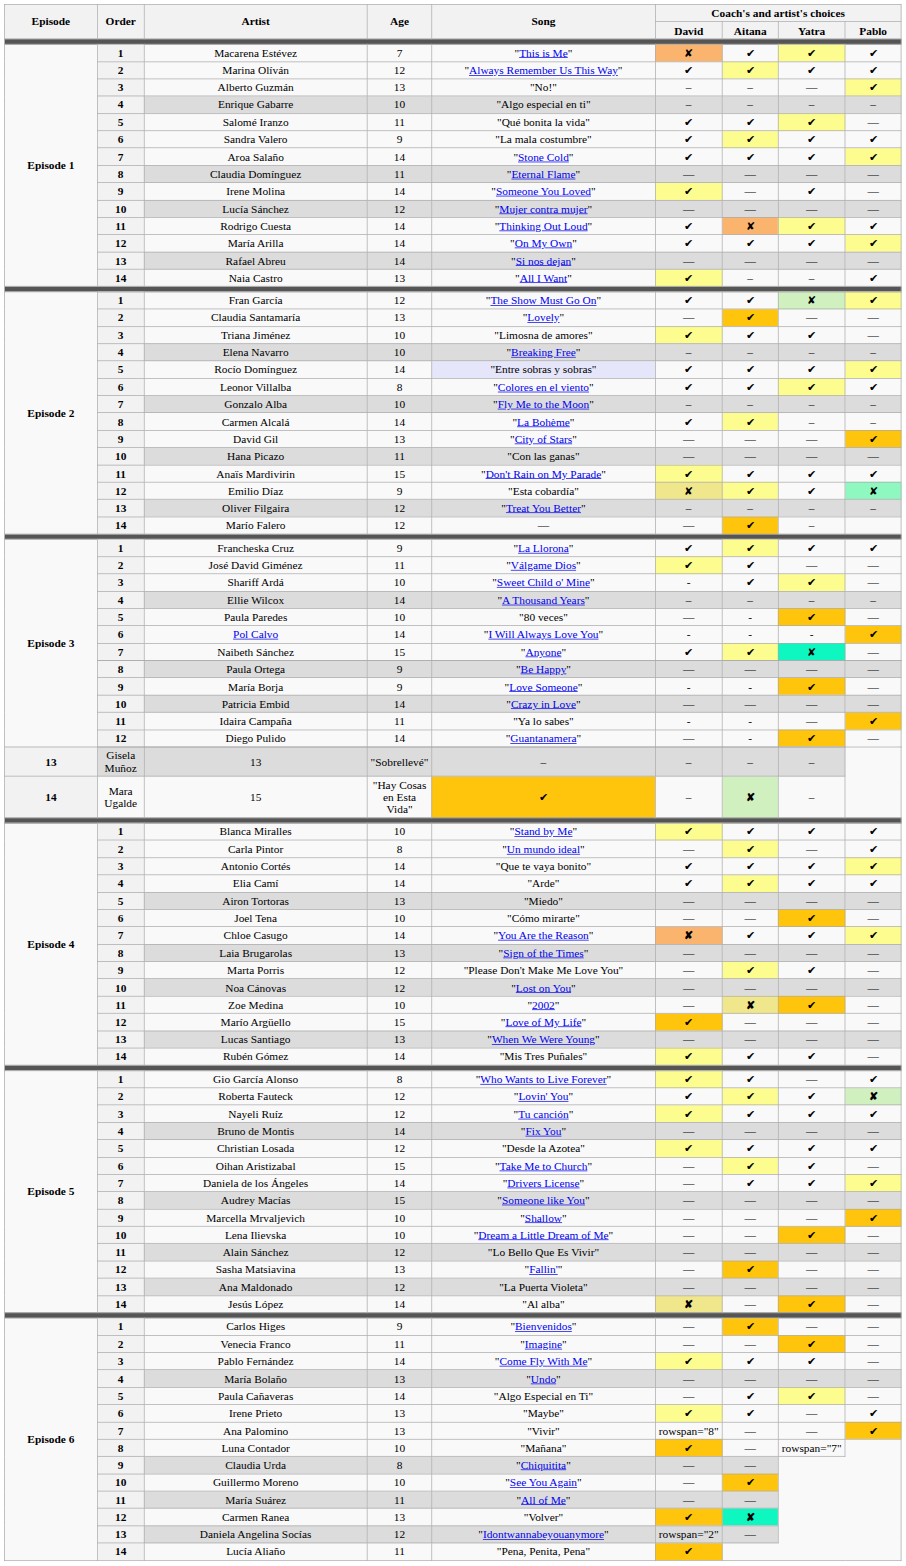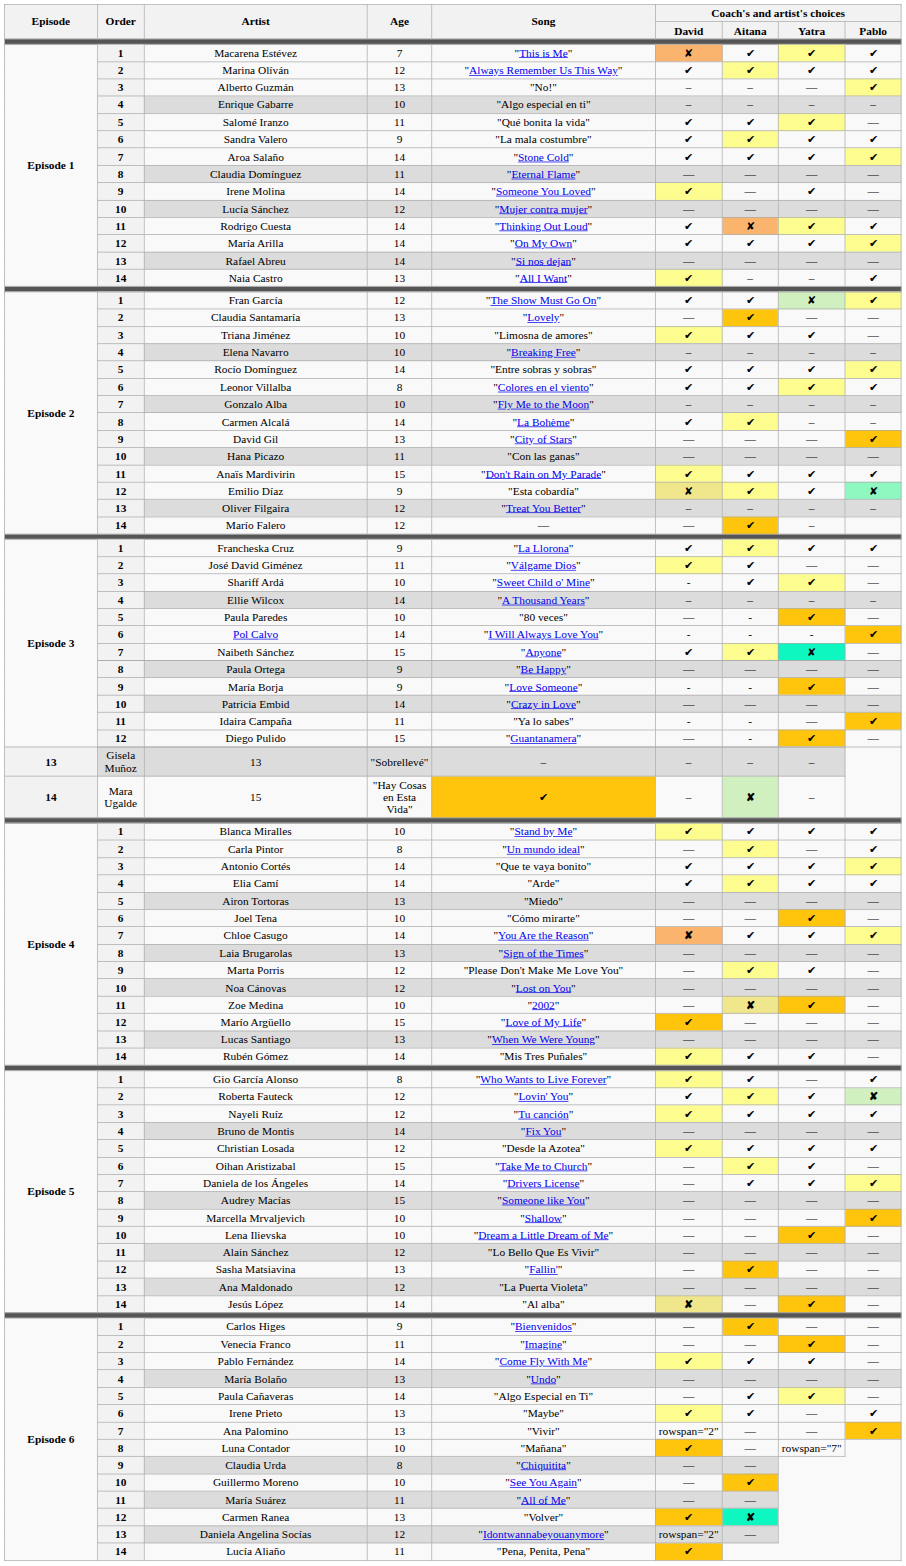(543, 370) lavender background -> (543, 370) no background
(400, 738) 14 -> (400, 738) 15
(689, 1431) rowspan="8" -> (689, 1431) rowspan="2"
